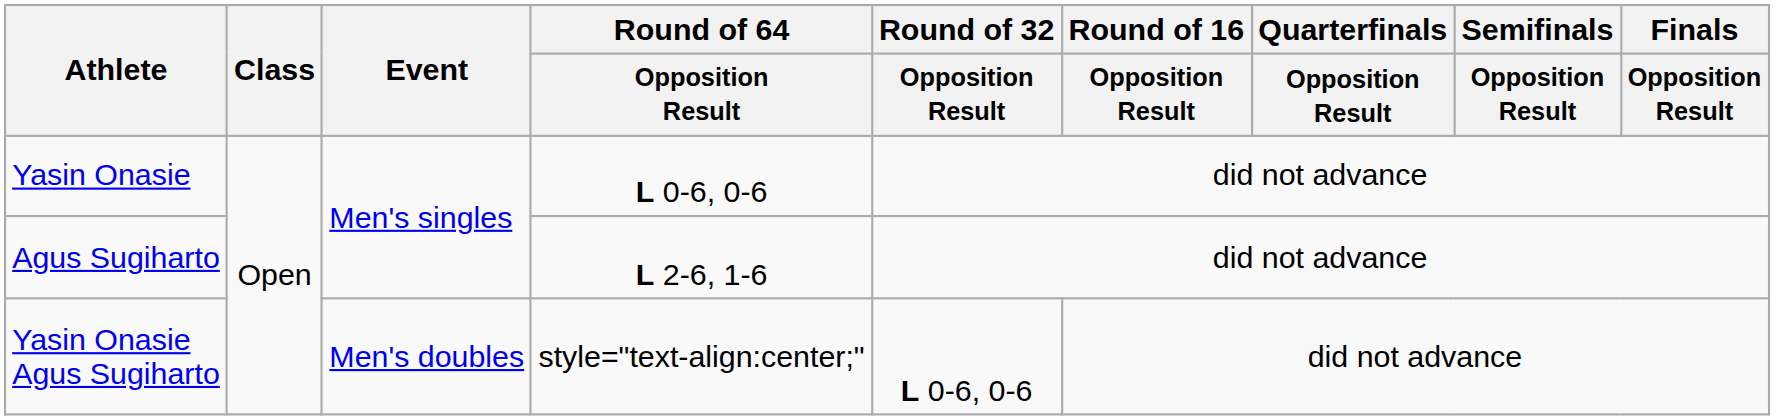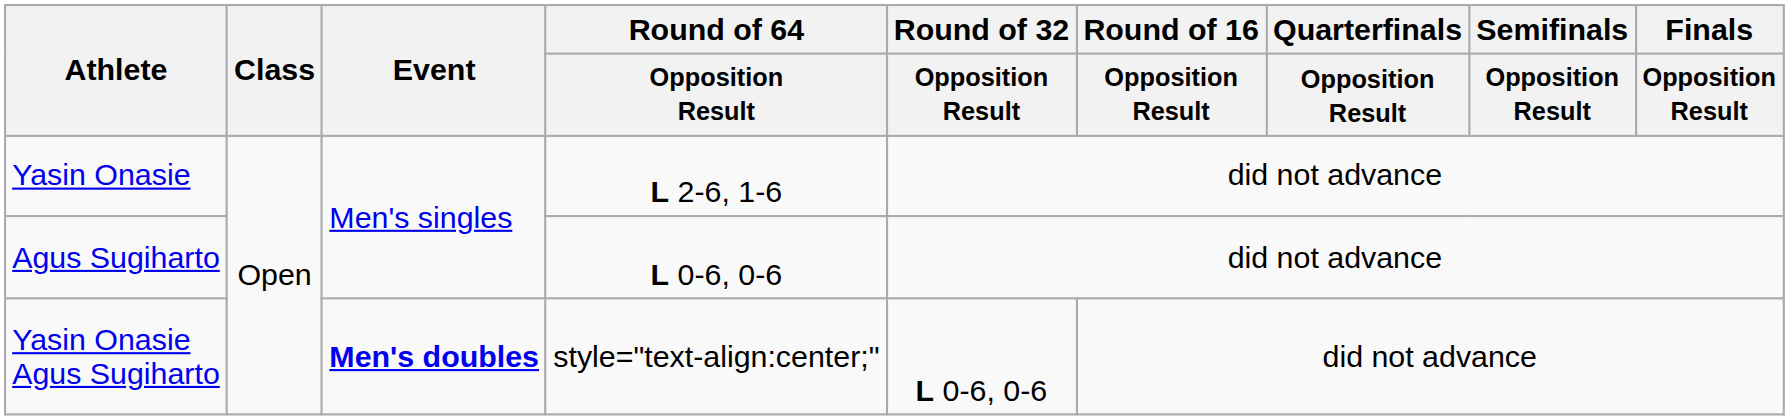(702, 193) L 0-6, 0-6 -> (716, 193) L 2-6, 1-6
(702, 275) L 2-6, 1-6 -> (716, 275) L 0-6, 0-6
(427, 356) normal -> (434, 356) bold
